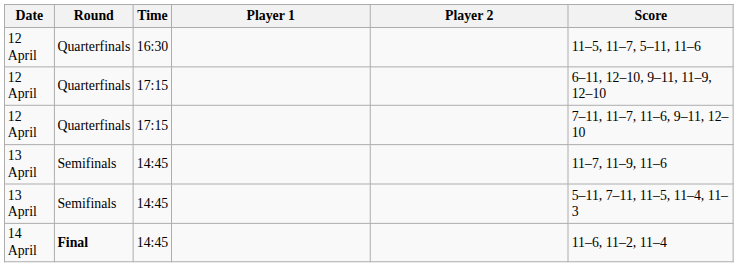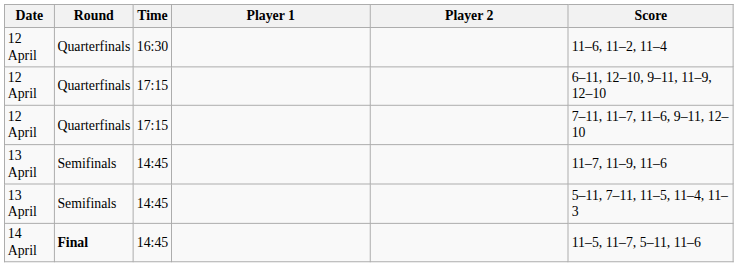(636, 47) 11–5, 11–7, 5–11, 11–6 -> (619, 47) 11–6, 11–2, 11–4
(619, 242) 11–6, 11–2, 11–4 -> (636, 242) 11–5, 11–7, 5–11, 11–6
